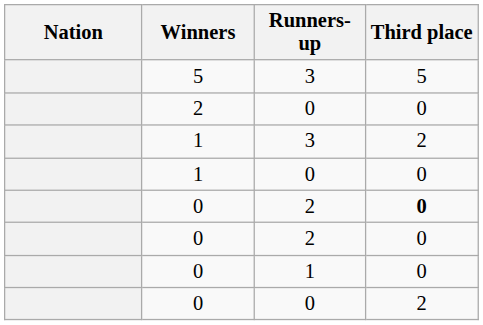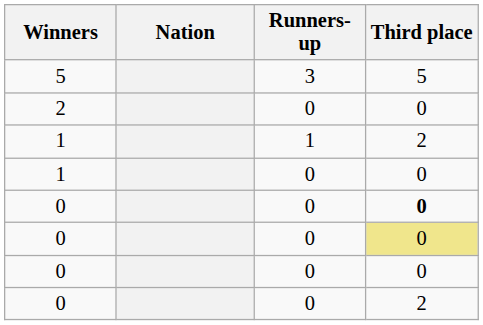columns swapped: (73, 32) <-> (198, 32)
(310, 141) 3 -> (310, 141) 1
(310, 206) 2 -> (310, 206) 0
(310, 238) 2 -> (310, 238) 0
(422, 238) no background -> (422, 238) khaki background
(310, 271) 1 -> (310, 271) 0
